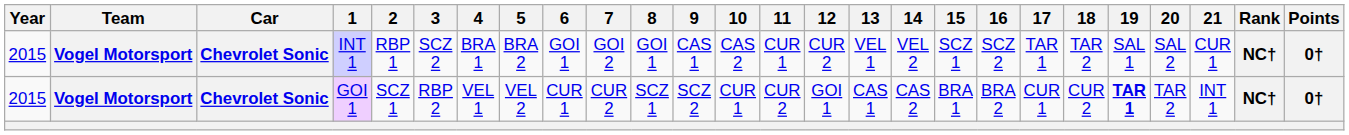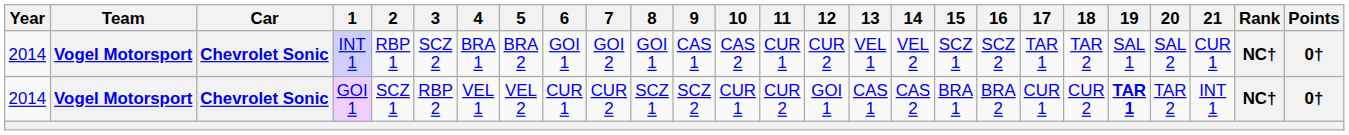(27, 53) 2015 -> (27, 53) 2014
(27, 99) 2015 -> (27, 99) 2014
